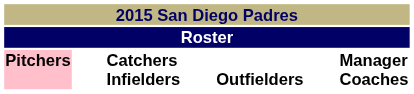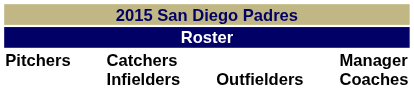(38, 60) pink background -> (38, 60) no background
